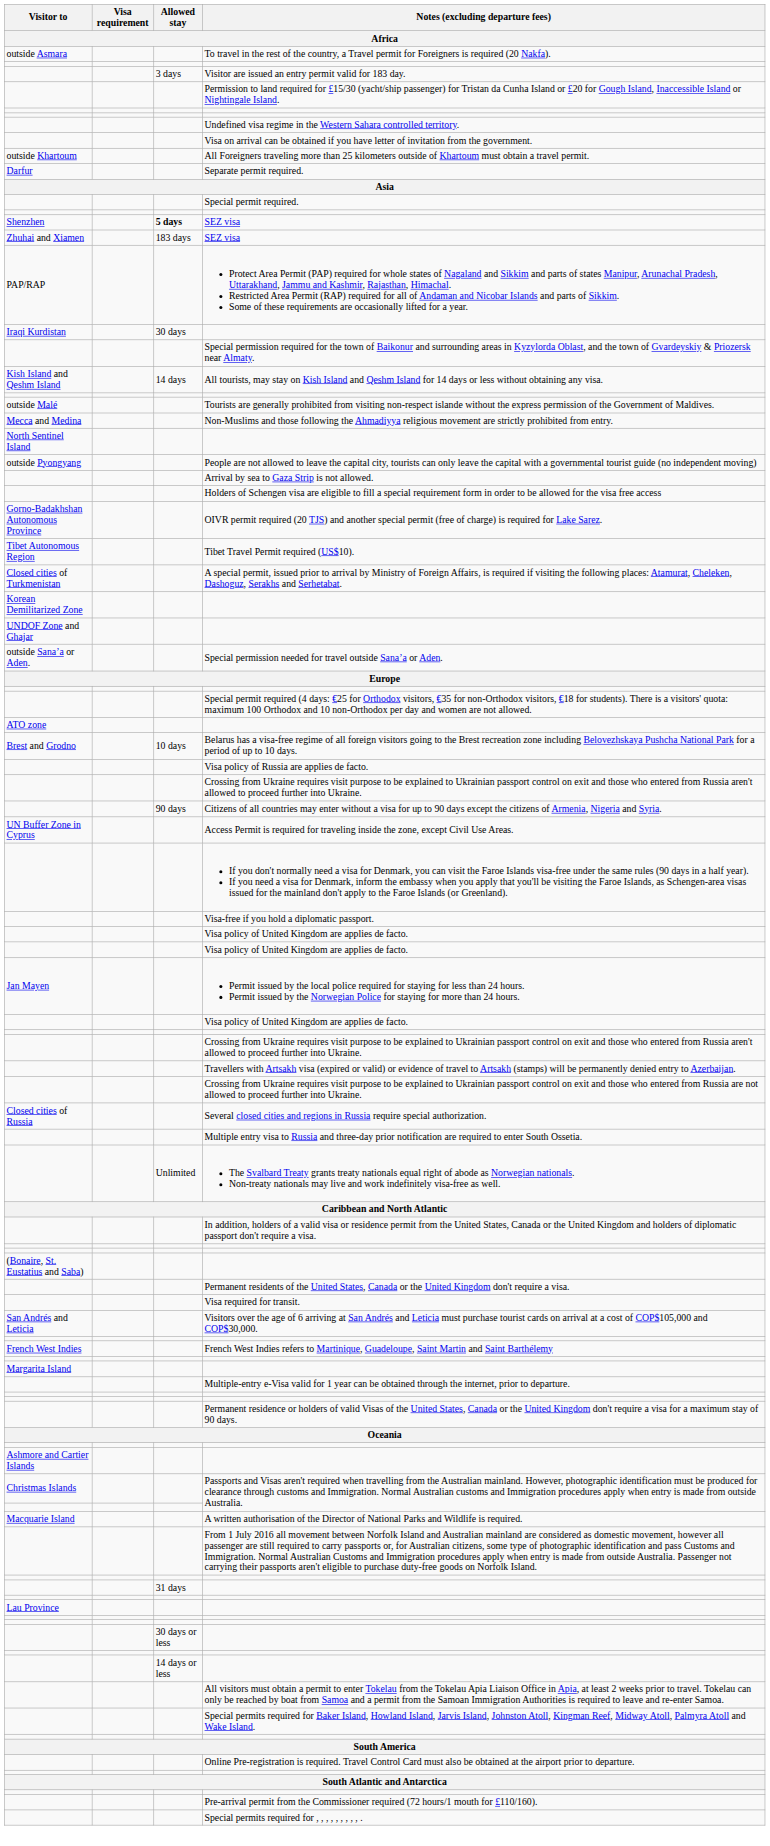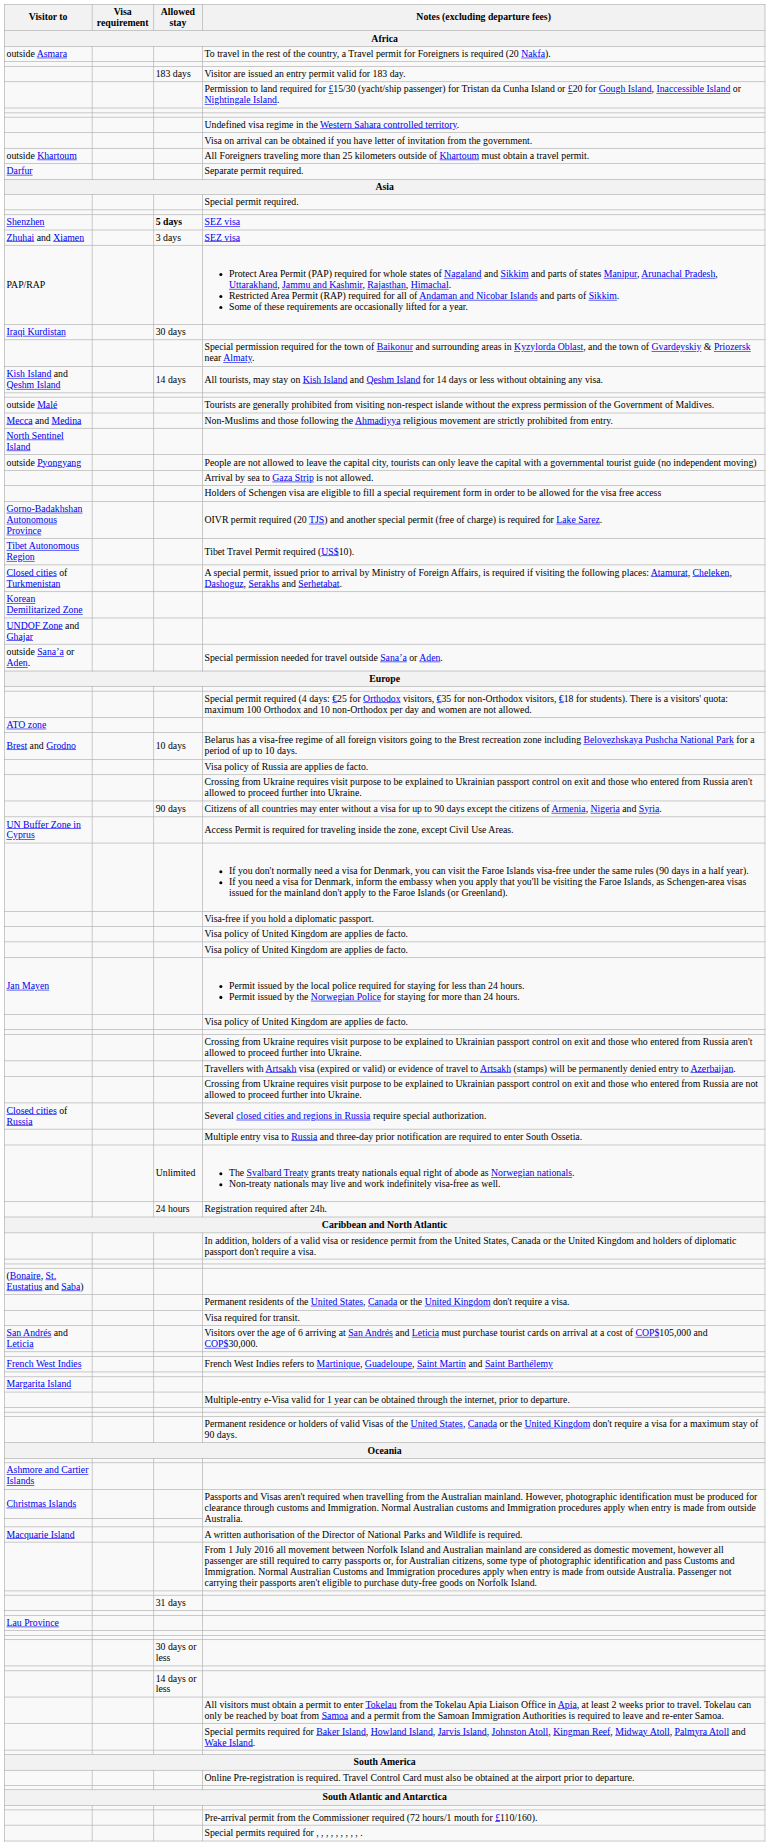(168, 74) 3 days -> (173, 74) 183 days
(173, 237) 183 days -> (168, 237) 3 days
+ row: (48, 1209)
